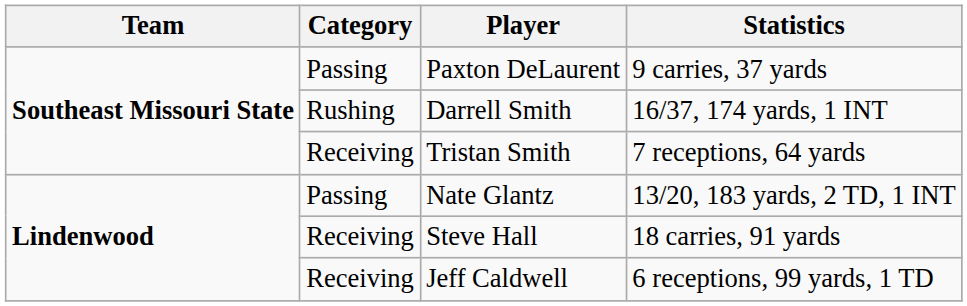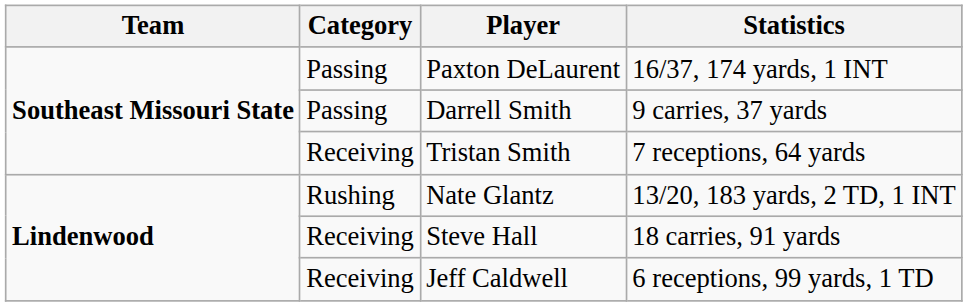(730, 68) 9 carries, 37 yards -> (760, 68) 16/37, 174 yards, 1 INT
(350, 110) Rushing -> (347, 110) Passing
(760, 110) 16/37, 174 yards, 1 INT -> (730, 110) 9 carries, 37 yards
(347, 194) Passing -> (350, 194) Rushing
